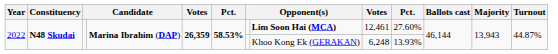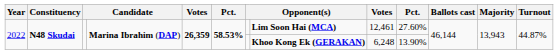(306, 42) normal -> (308, 42) bold
(407, 42) 13.93% -> (413, 42) 13.90%
